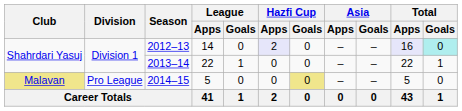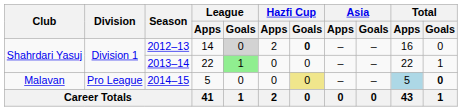(241, 47) no background -> (241, 47) lightgrey background
(274, 47) lavender background -> (274, 47) no background
(307, 47) normal -> (307, 47) bold
(407, 47) lavender background -> (407, 47) no background
(440, 47) paleturquoise background -> (440, 47) no background
(241, 64) no background -> (241, 64) lightgreen background
(44, 81) khaki background -> (44, 81) no background
(407, 81) no background -> (407, 81) lightblue background
(440, 81) normal -> (440, 81) bold
